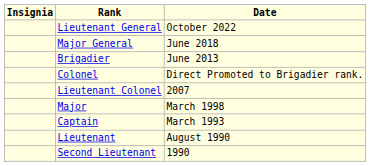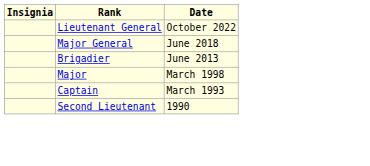- row: (78, 75)
- row: (110, 91)
- row: (87, 138)
